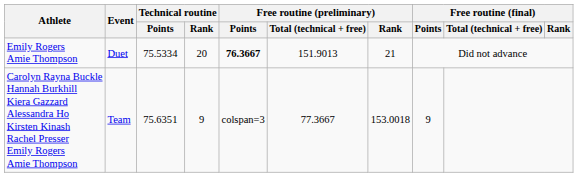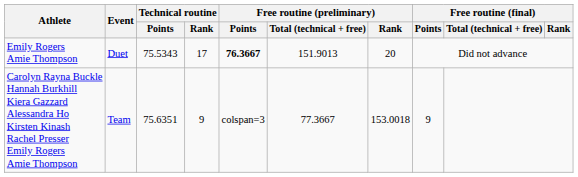(160, 53) 75.5334 -> (160, 53) 75.5343
(202, 53) 20 -> (202, 53) 17
(390, 53) 21 -> (390, 53) 20
